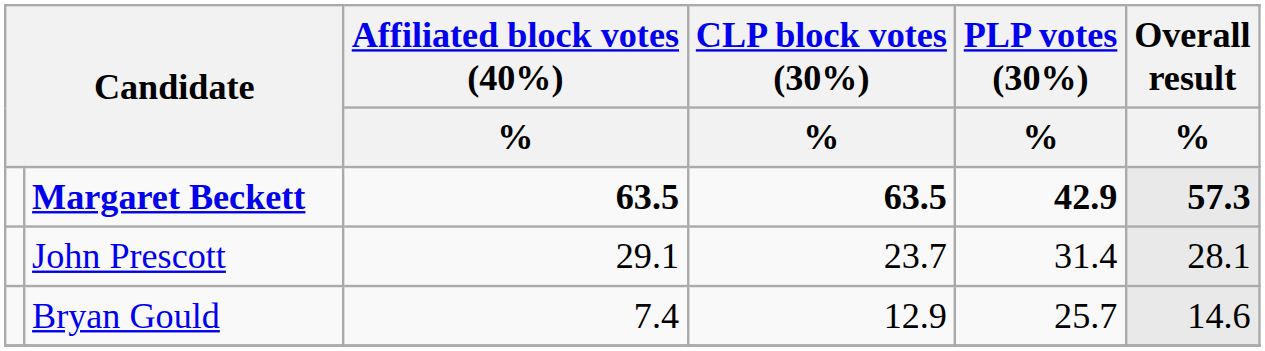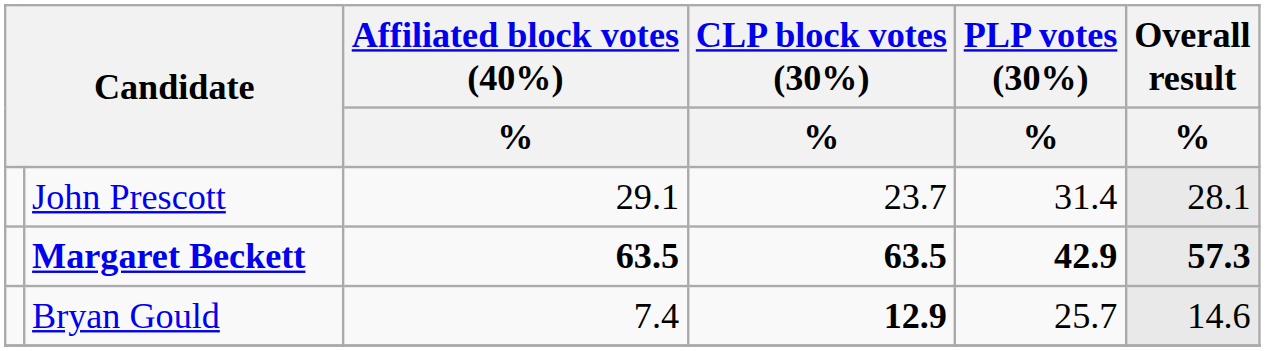rows swapped: (169, 196) <-> (129, 256)
(915, 315) normal -> (915, 315) bold
